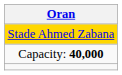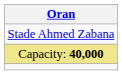(61, 34) gold background -> (61, 34) no background
(61, 53) no background -> (61, 53) khaki background
